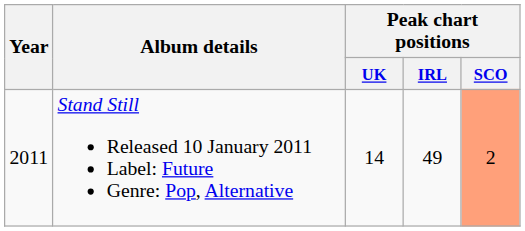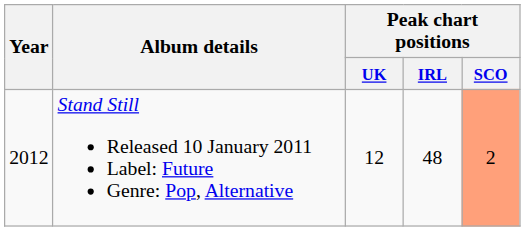(29, 157) 2011 -> (29, 157) 2012
(374, 157) 14 -> (374, 157) 12
(432, 157) 49 -> (432, 157) 48
